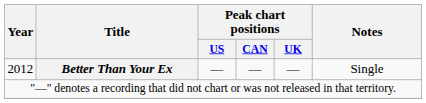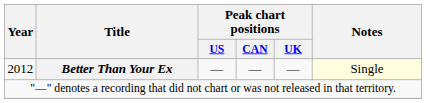(367, 69) no background -> (367, 69) lightyellow background
